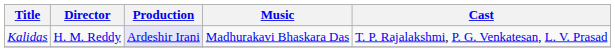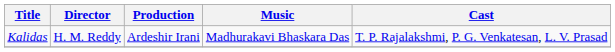(163, 36) lavender background -> (163, 36) no background
